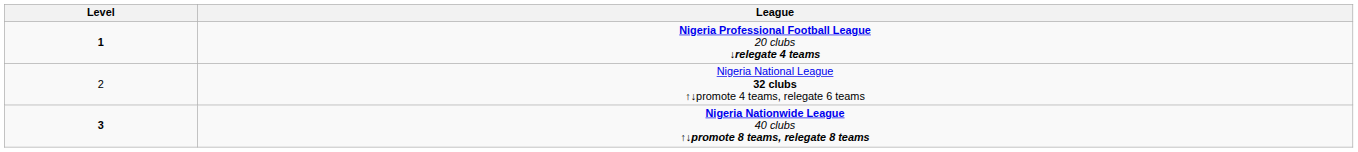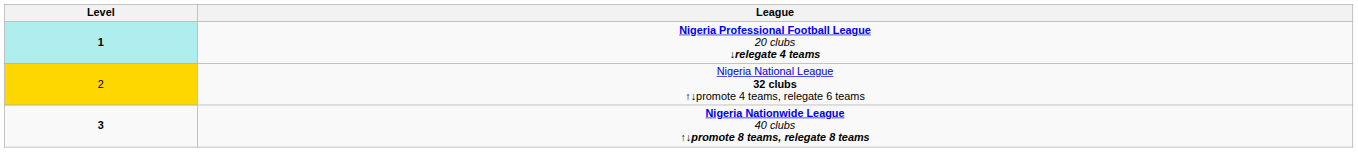(101, 42) no background -> (101, 42) paleturquoise background
(101, 84) no background -> (101, 84) gold background
